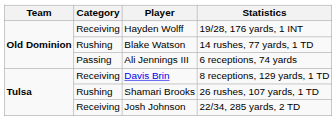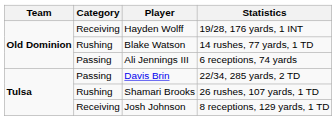(98, 76) Receiving -> (94, 76) Passing
(264, 76) 8 receptions, 129 yards, 1 TD -> (250, 76) 22/34, 285 yards, 2 TD
(250, 107) 22/34, 285 yards, 2 TD -> (264, 107) 8 receptions, 129 yards, 1 TD
